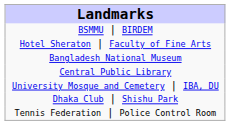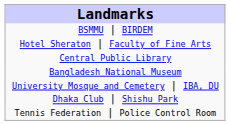(115, 58) Bangladesh National Museum -> (115, 58) Central Public Library
(115, 72) Central Public Library -> (115, 72) Bangladesh National Museum
